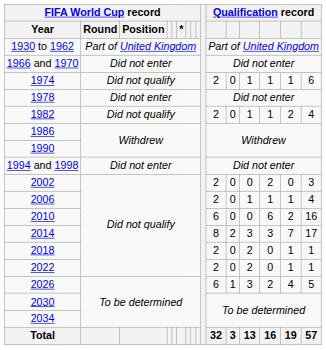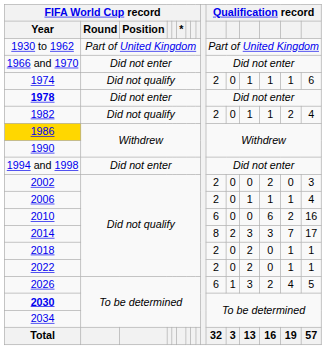(43, 98) normal -> (43, 98) bold
(43, 132) no background -> (43, 132) gold background
(43, 302) normal -> (43, 302) bold
